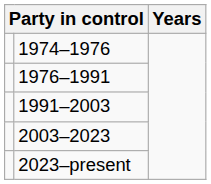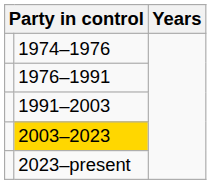(64, 135) no background -> (64, 135) gold background
